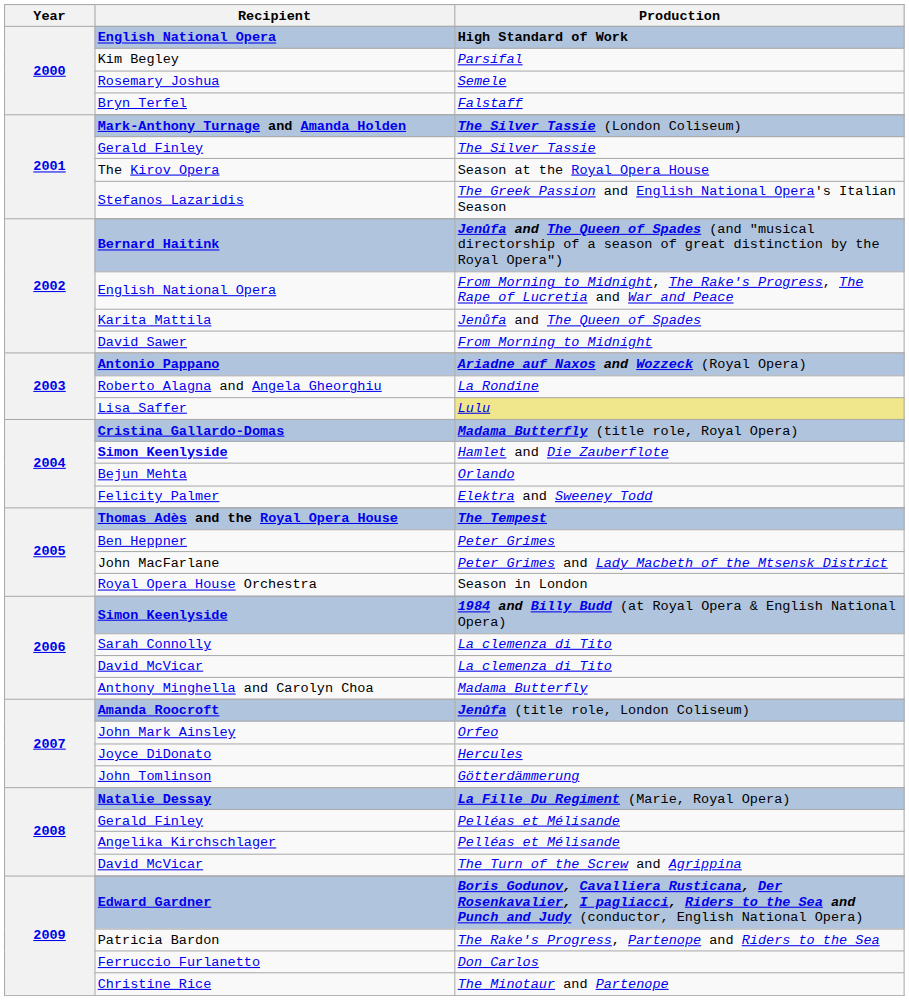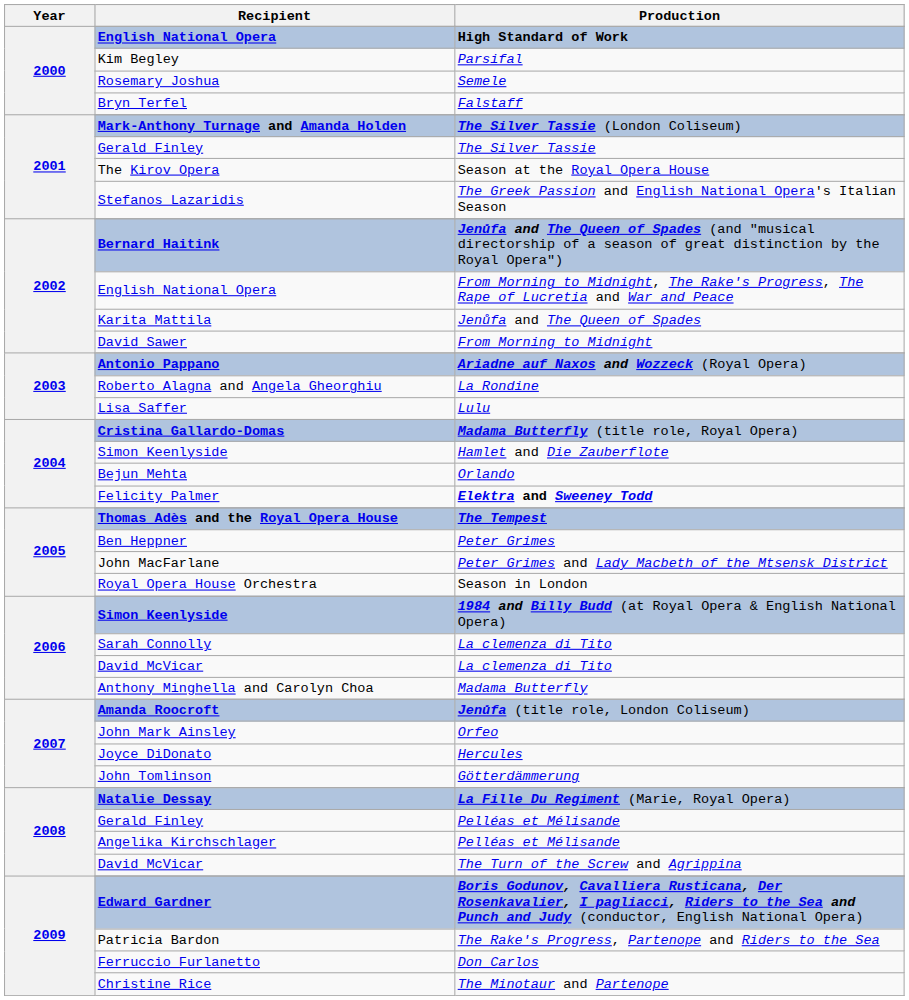(474, 408) khaki background -> (474, 408) no background
(163, 453) bold -> (163, 453) normal
(555, 497) normal -> (555, 497) bold
